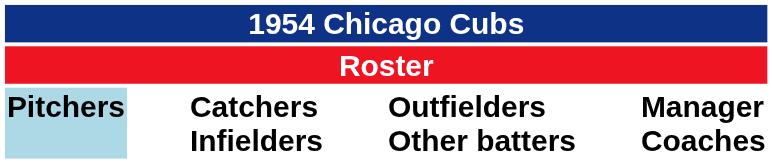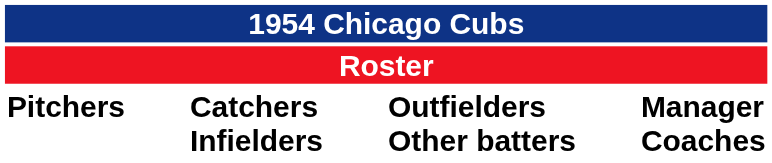(66, 106) lightblue background -> (66, 106) no background
